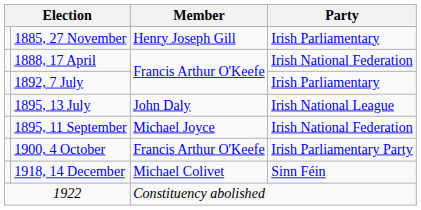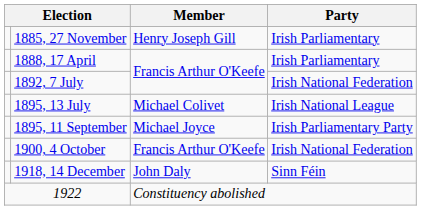(342, 60) Irish National Federation -> (325, 60) Irish Parliamentary
(325, 82) Irish Parliamentary -> (342, 82) Irish National Federation
(162, 104) John Daly -> (179, 104) Michael Colivet
(342, 127) Irish National Federation -> (342, 127) Irish Parliamentary Party
(342, 149) Irish Parliamentary Party -> (342, 149) Irish National Federation
(179, 171) Michael Colivet -> (162, 171) John Daly
